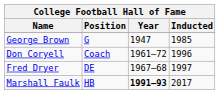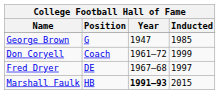(181, 54) 1996 -> (181, 54) 1999
(181, 82) 2017 -> (181, 82) 2015
